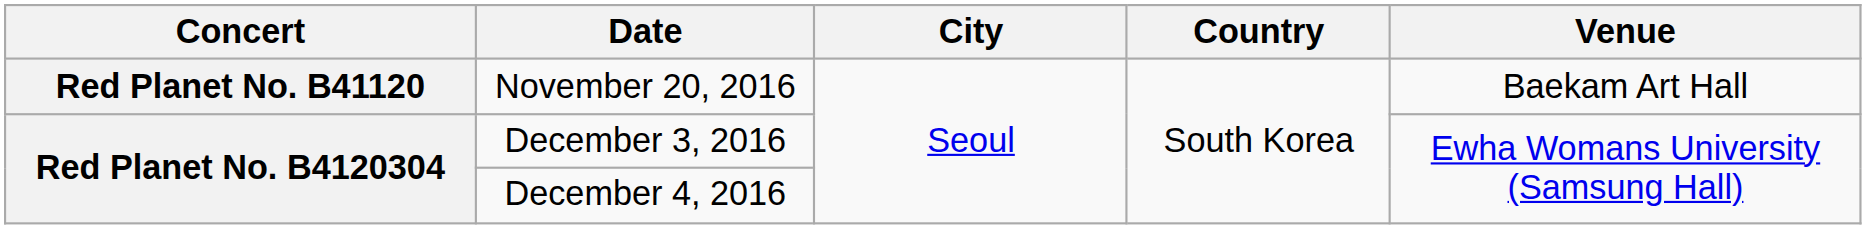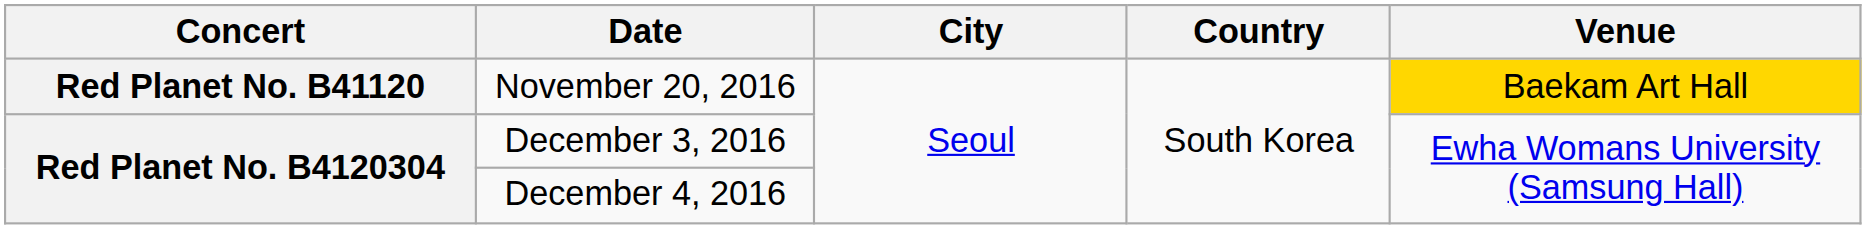(1625, 85) no background -> (1625, 85) gold background
